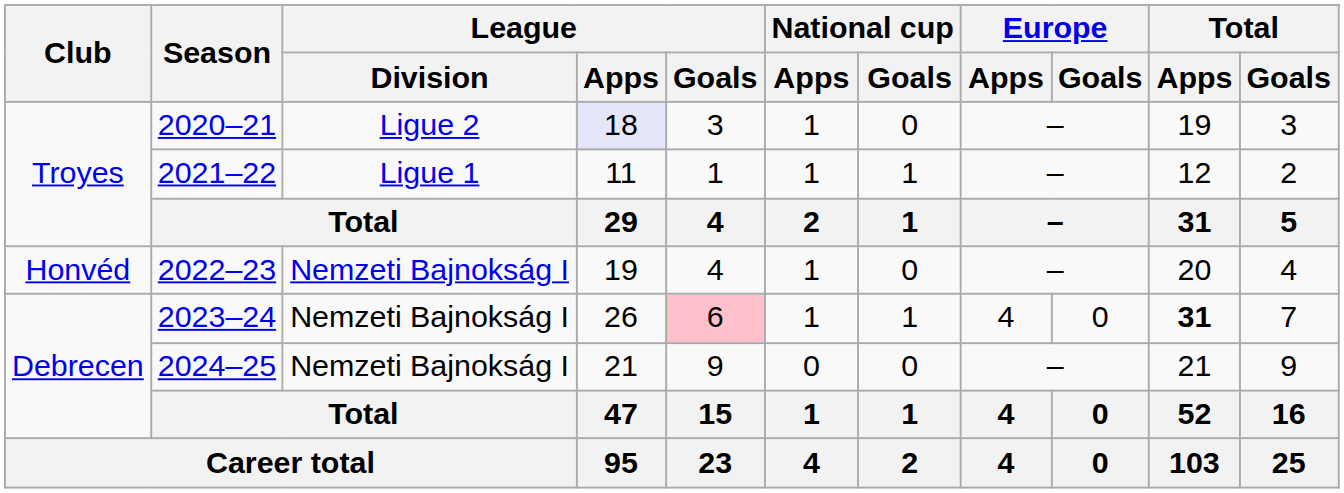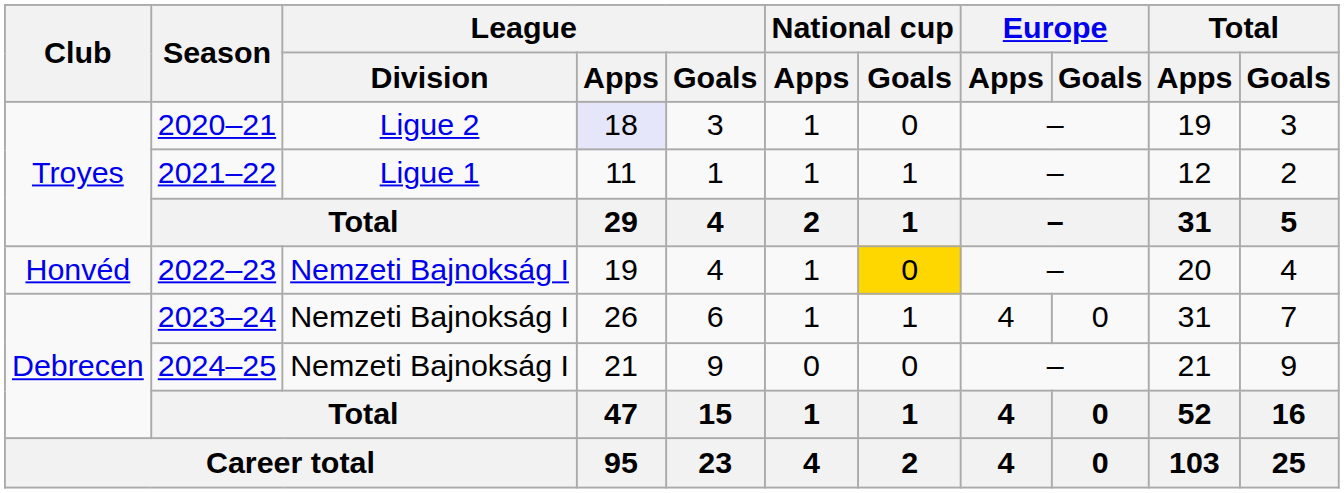(910, 269) no background -> (910, 269) gold background
(715, 317) pink background -> (715, 317) no background
(1194, 317) bold -> (1194, 317) normal
